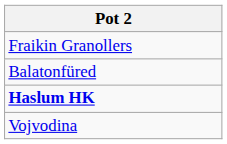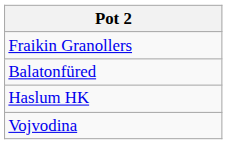(52, 98) bold -> (49, 98) normal
